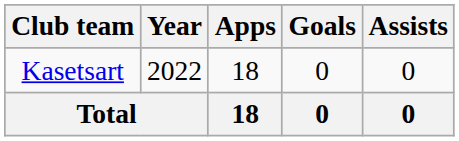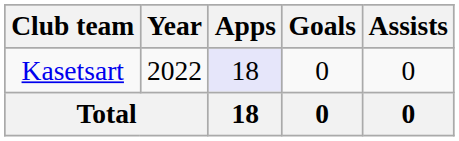(245, 69) no background -> (245, 69) lavender background
